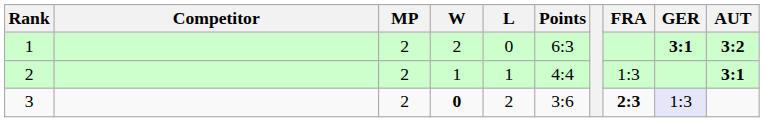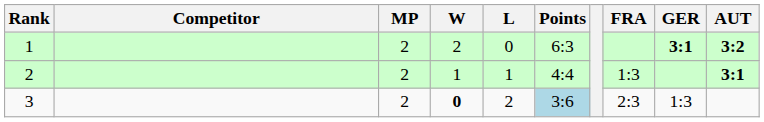(563, 102) no background -> (563, 102) lightblue background
(629, 102) bold -> (629, 102) normal
(681, 102) lavender background -> (681, 102) no background
